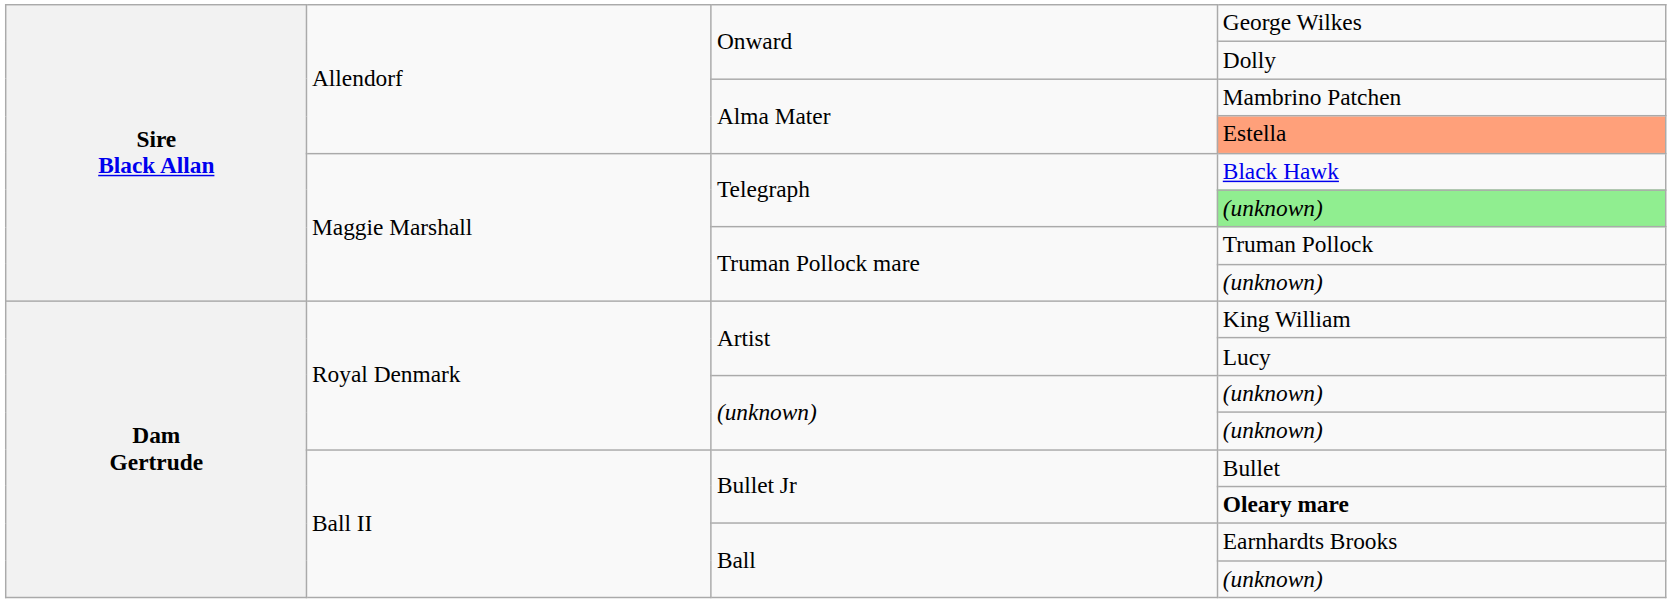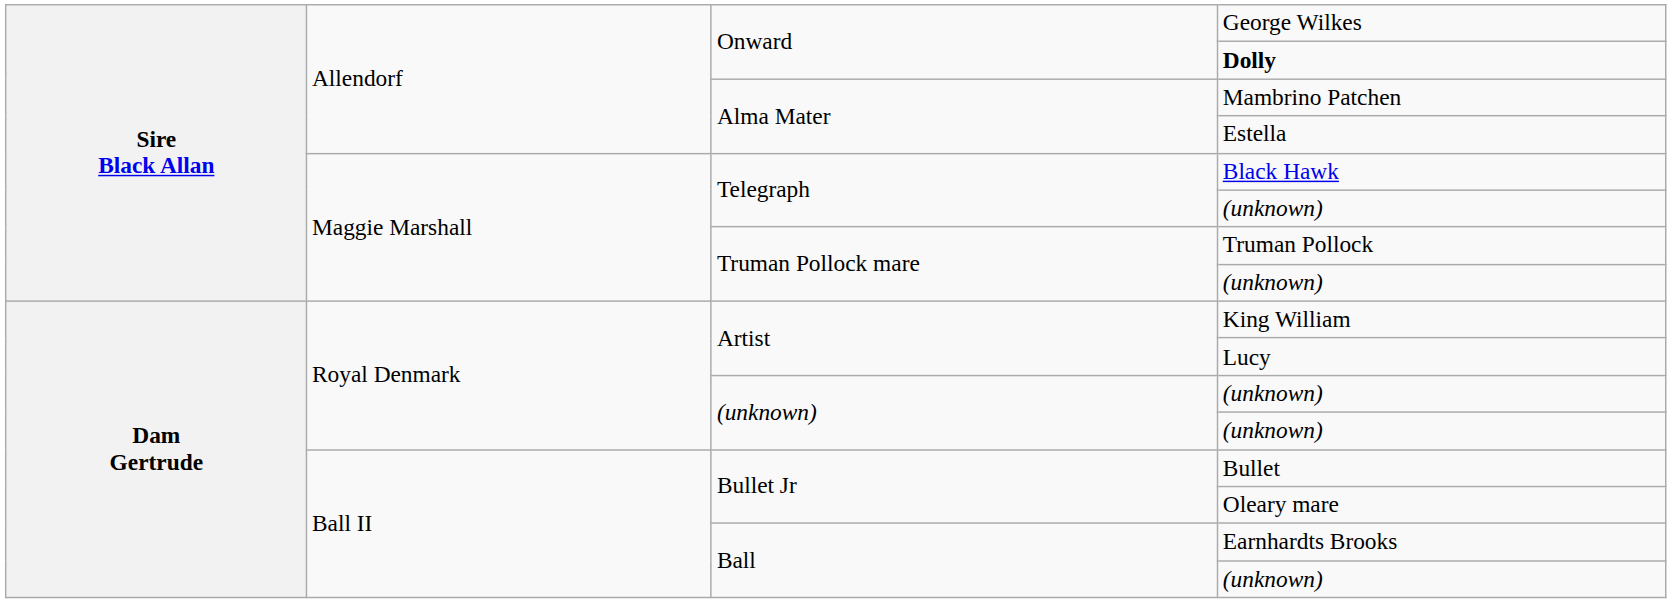(1249, 60) normal -> (1249, 60) bold
(1255, 134) lightsalmon background -> (1255, 134) no background
(1273, 208) lightgreen background -> (1273, 208) no background
(1286, 504) bold -> (1281, 504) normal
